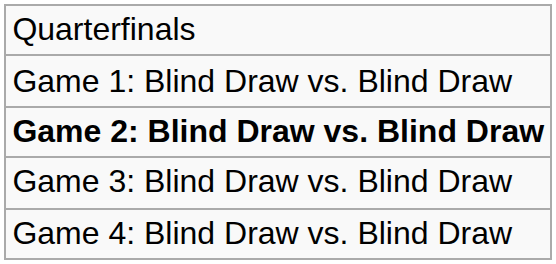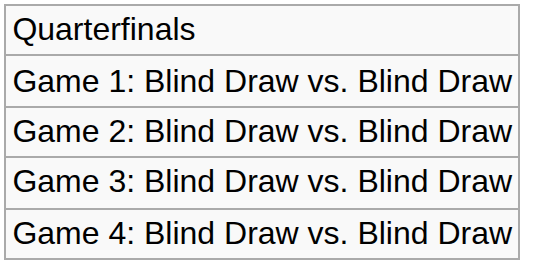(278, 131) bold -> (262, 131) normal
